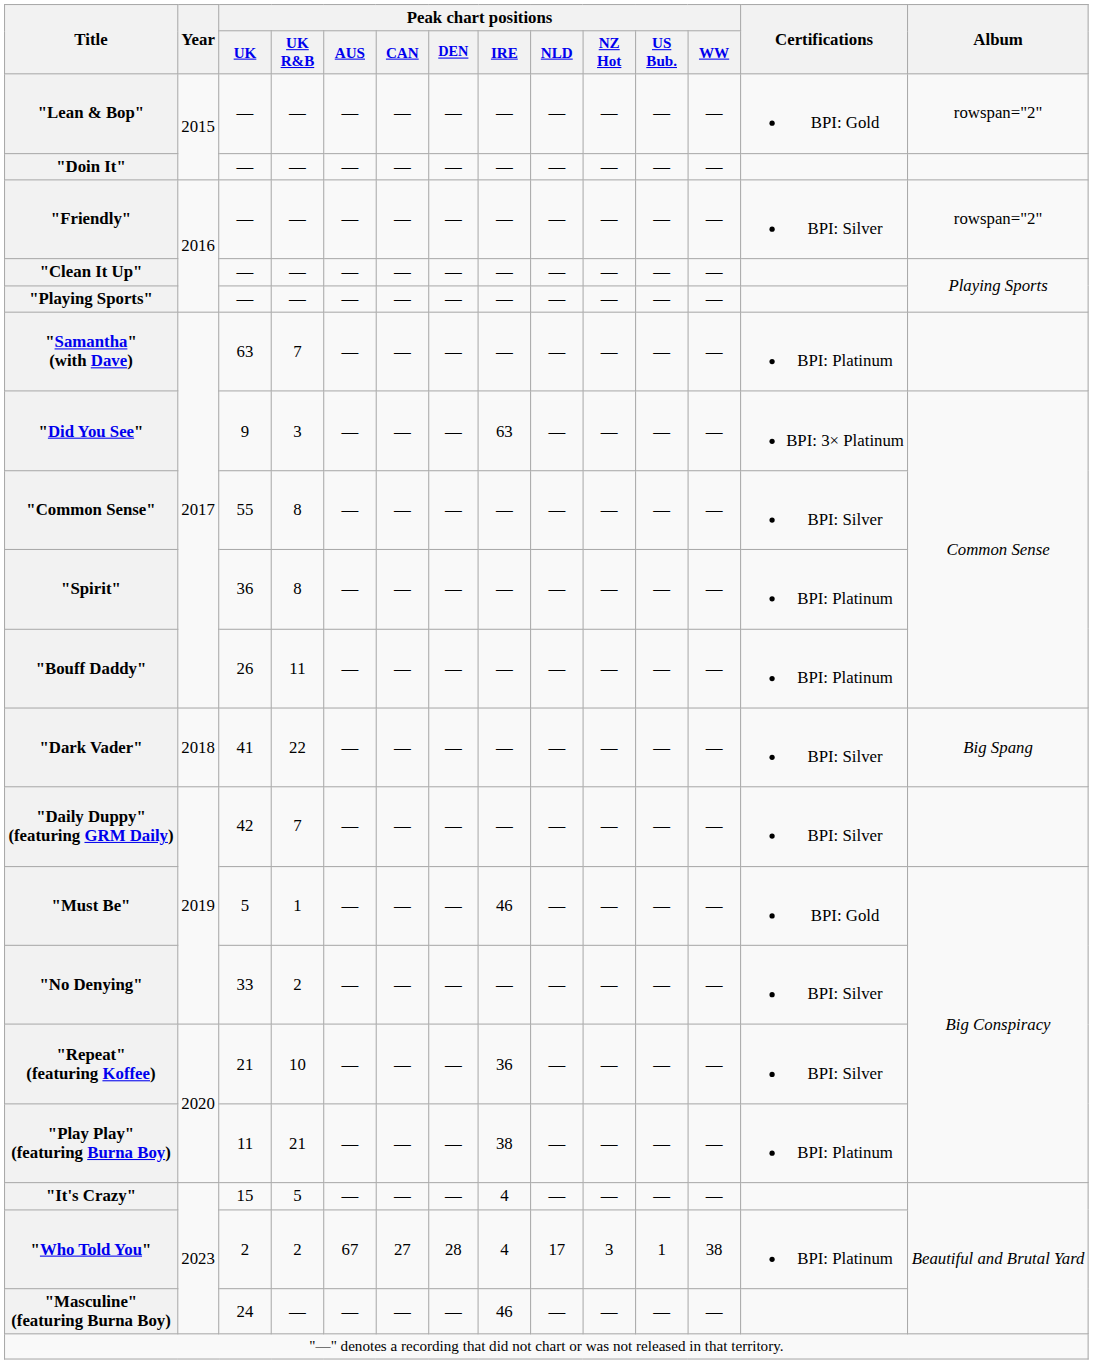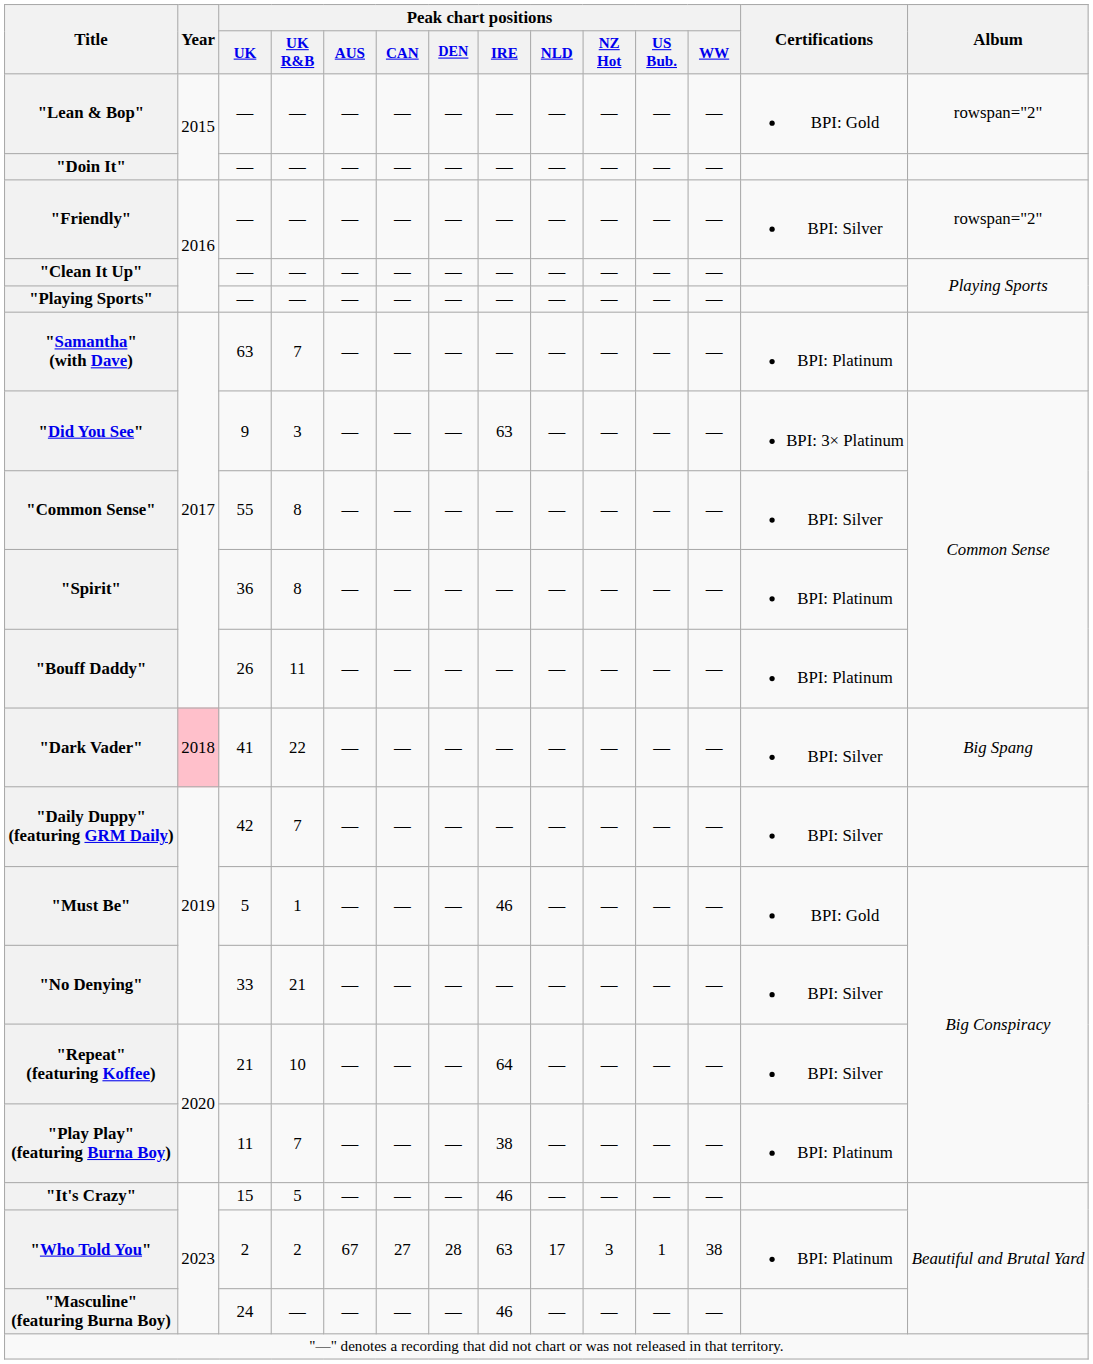(198, 747) no background -> (198, 747) pink background
(297, 984) 2 -> (297, 984) 21
(504, 1064) 36 -> (504, 1064) 64
(297, 1143) 21 -> (297, 1143) 7
(504, 1196) 4 -> (504, 1196) 46
(504, 1248) 4 -> (504, 1248) 63
